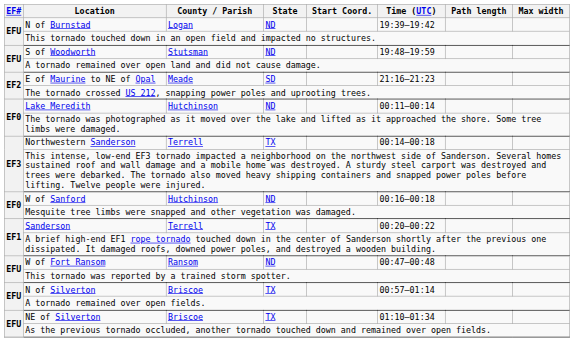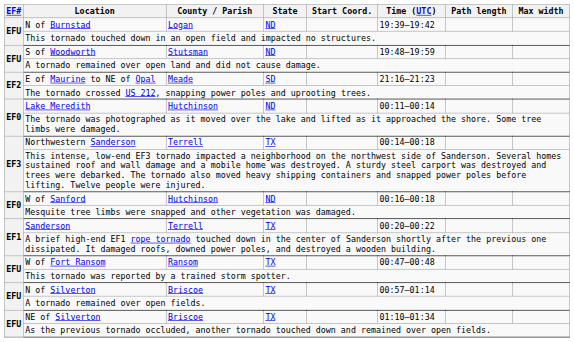(270, 262) ND -> (270, 262) TX
